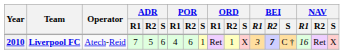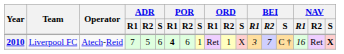(54, 41) bold -> (53, 41) normal
(175, 41) normal -> (172, 41) bold
(272, 41) bold -> (269, 41) normal
(333, 41) normal -> (330, 41) bold
